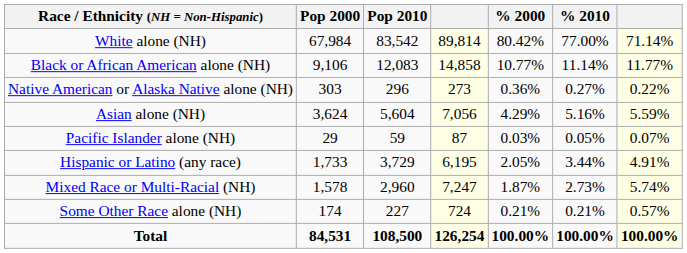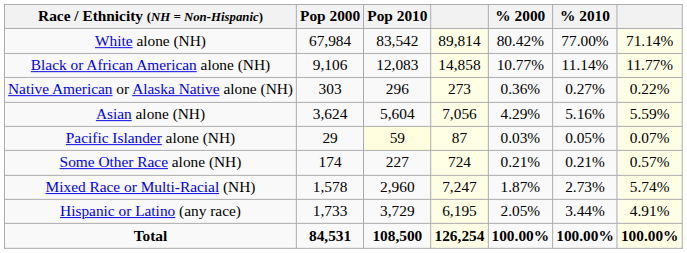(397, 138) no background -> (397, 138) lightyellow background
rows swapped: (150, 211) <-> (150, 162)
